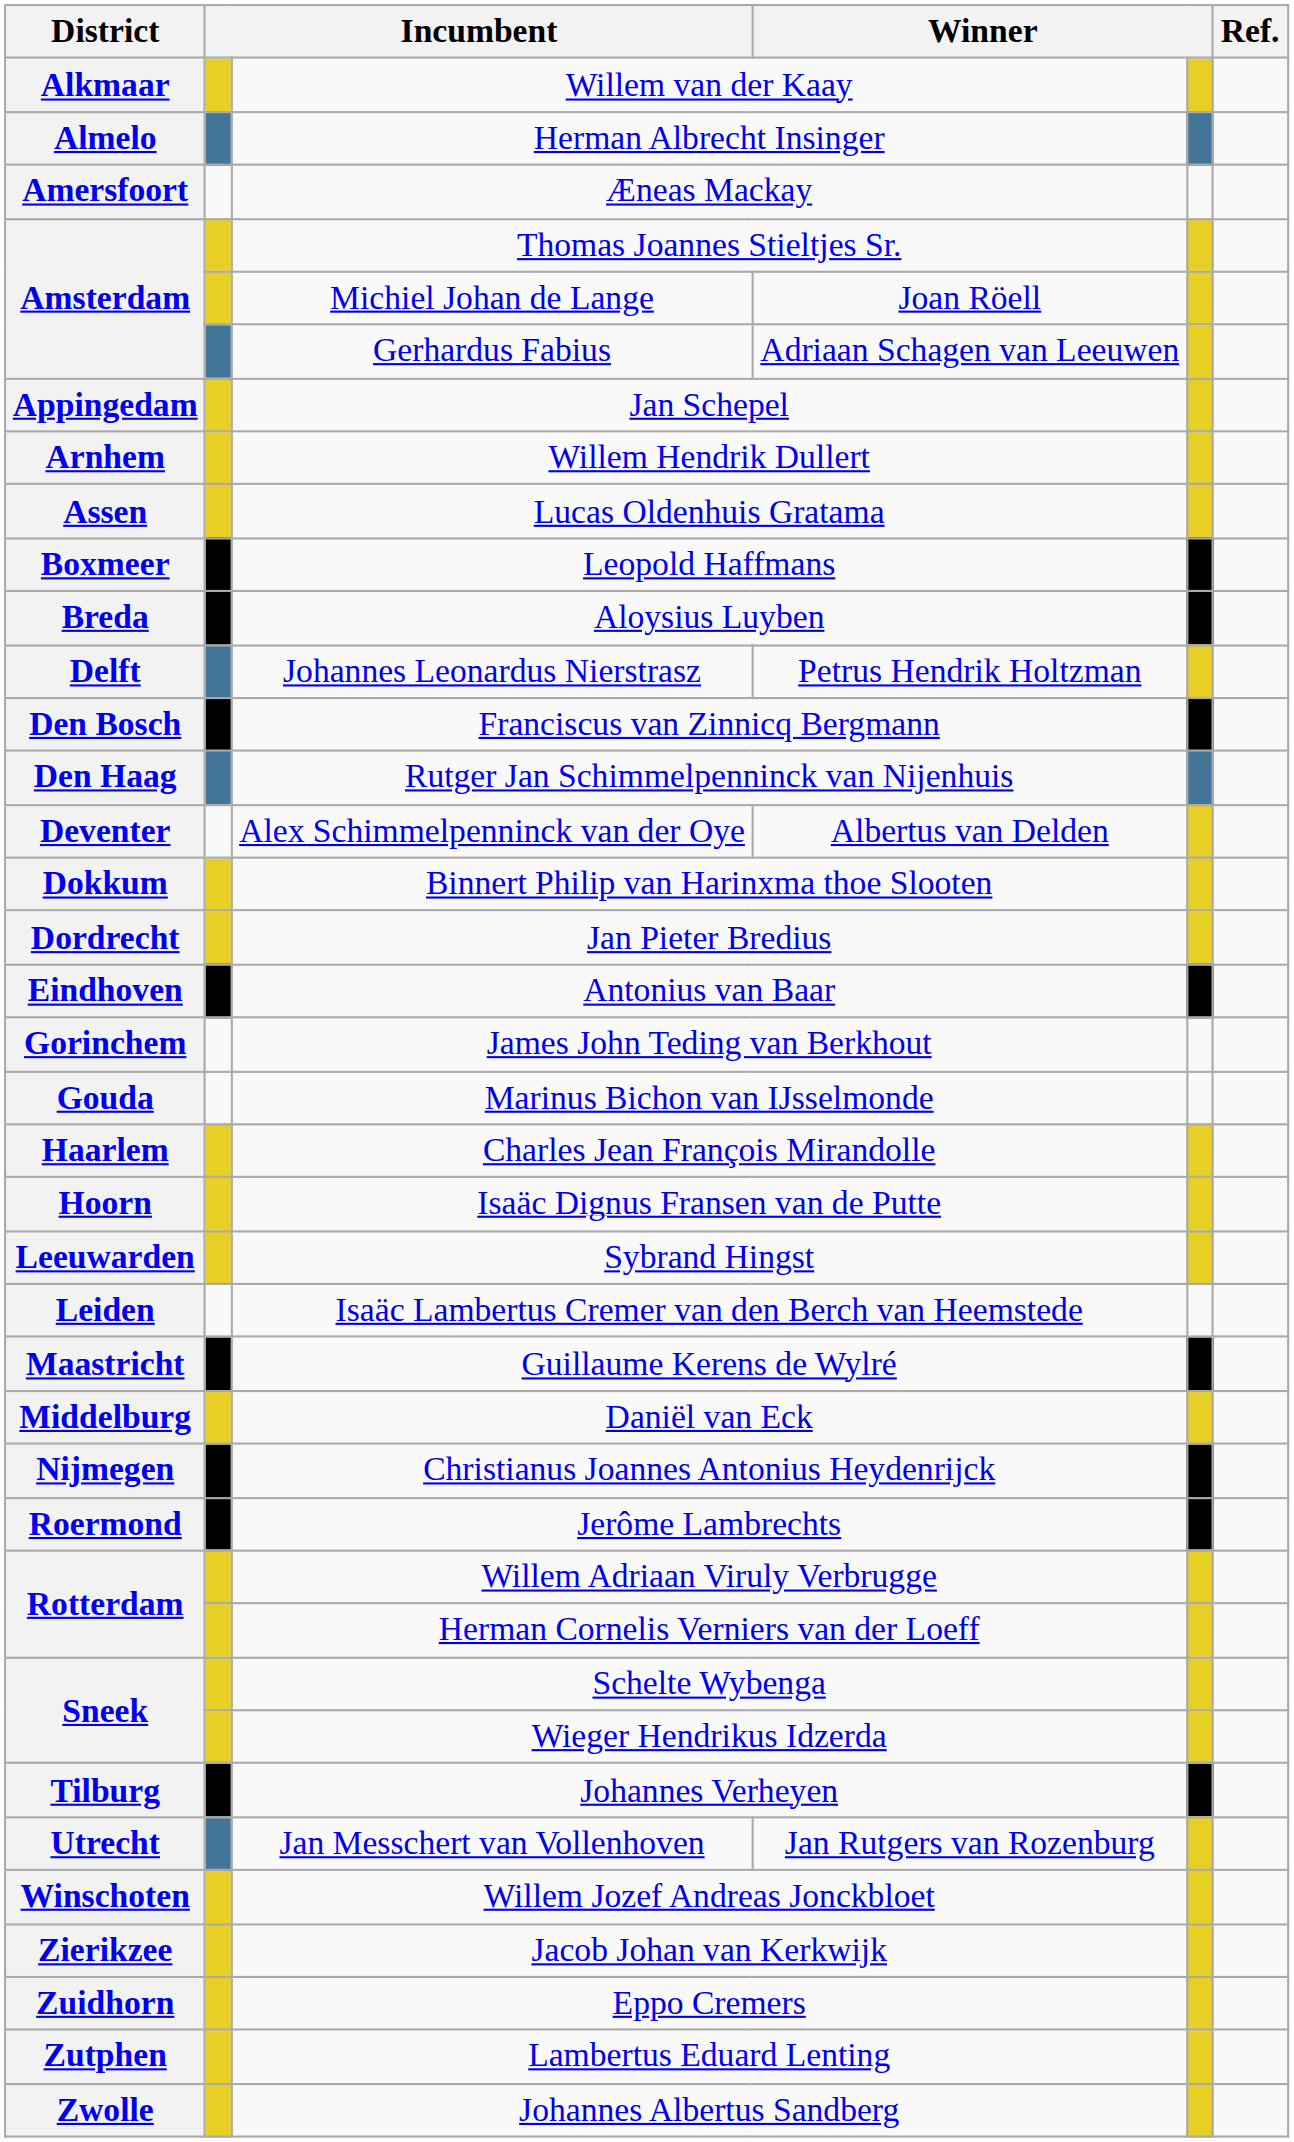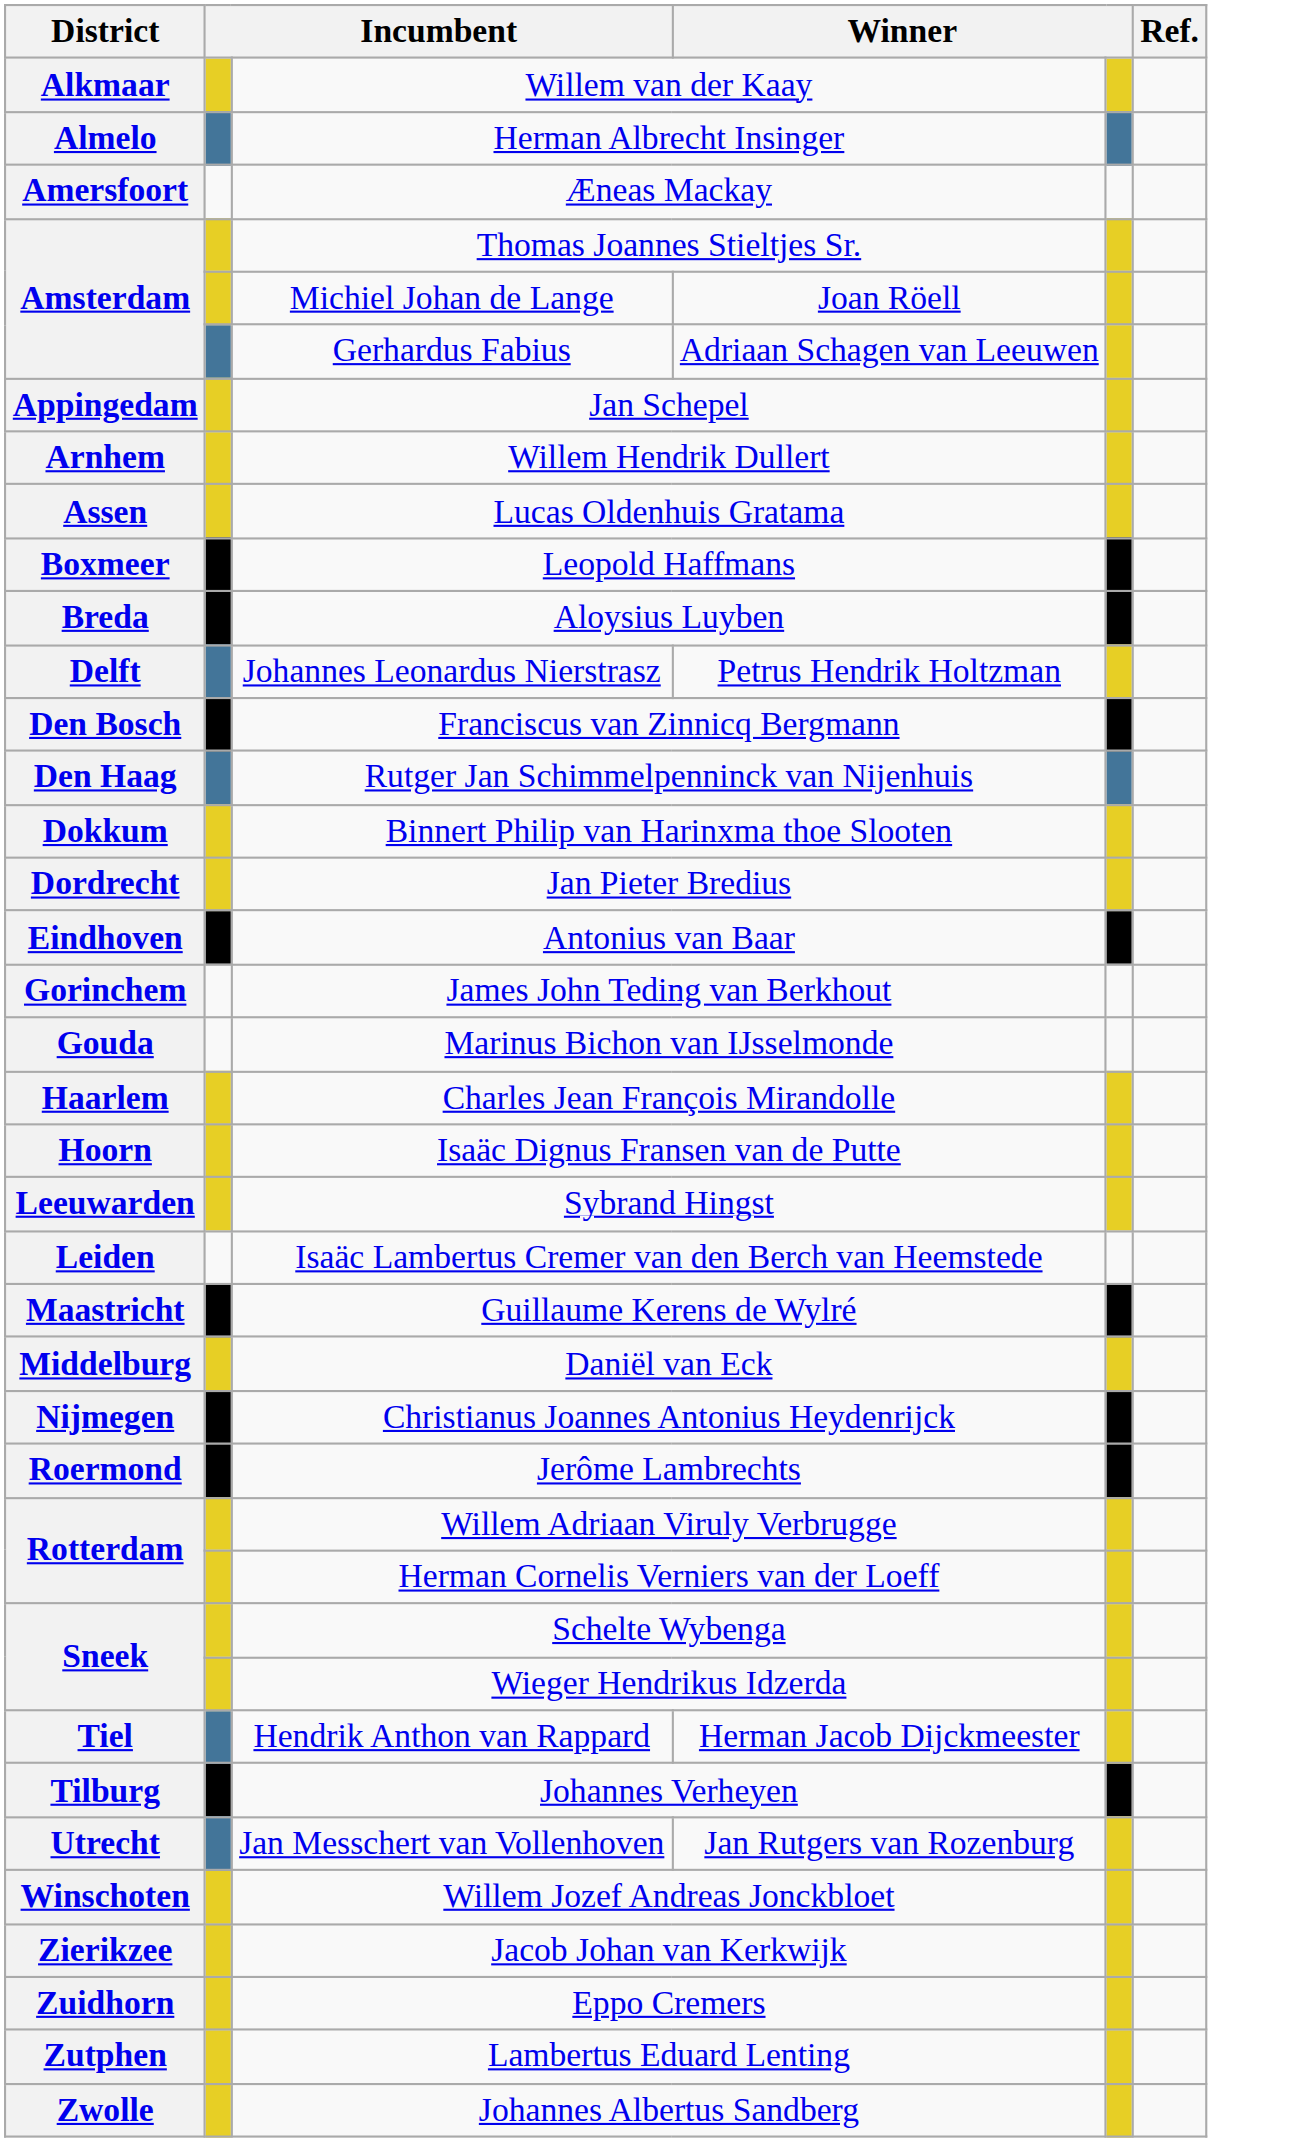- row: (105, 830)
+ row: (105, 1736)
